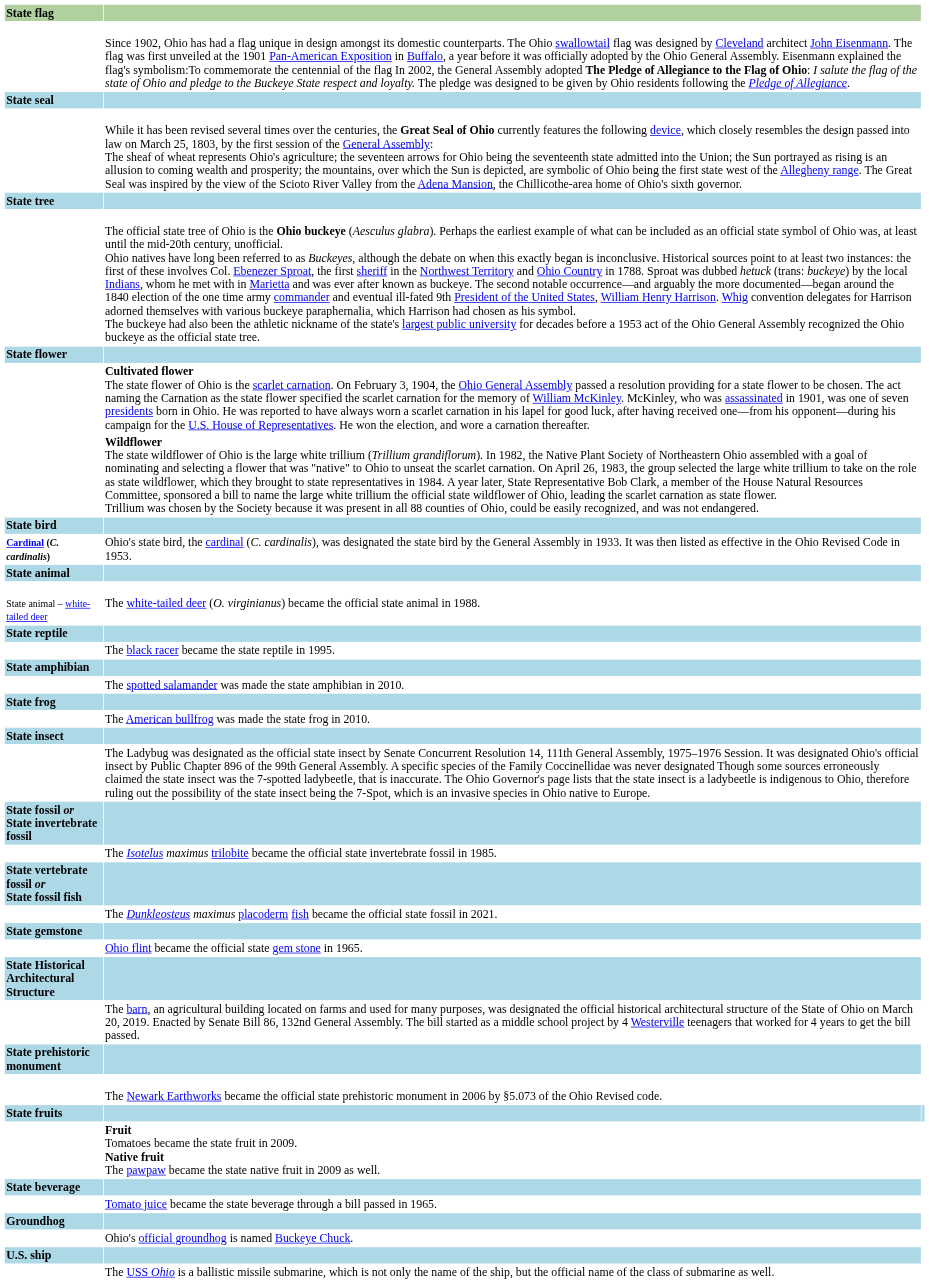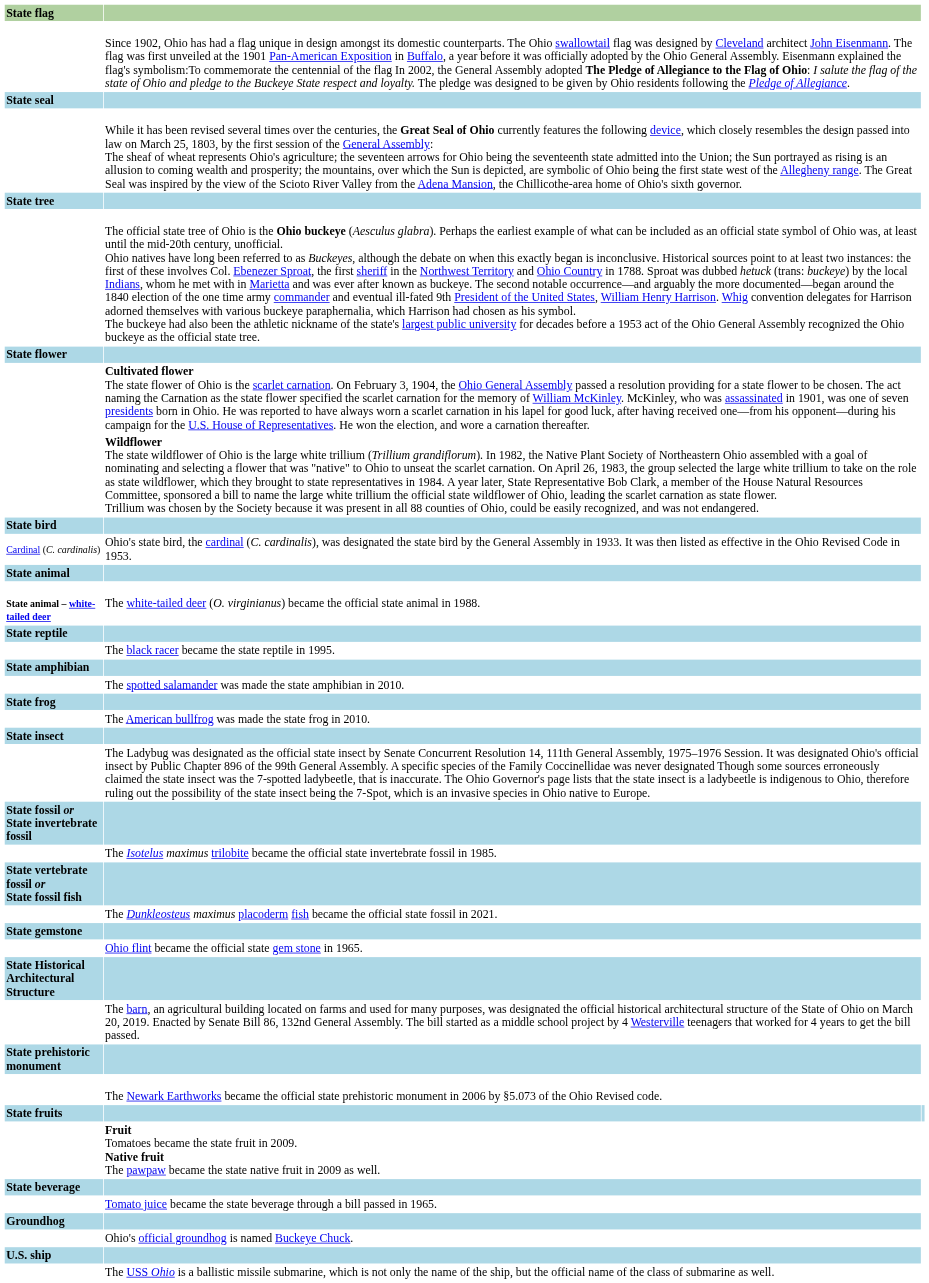(33, 549) bold -> (53, 550) normal
(48, 610) normal -> (51, 610) bold
